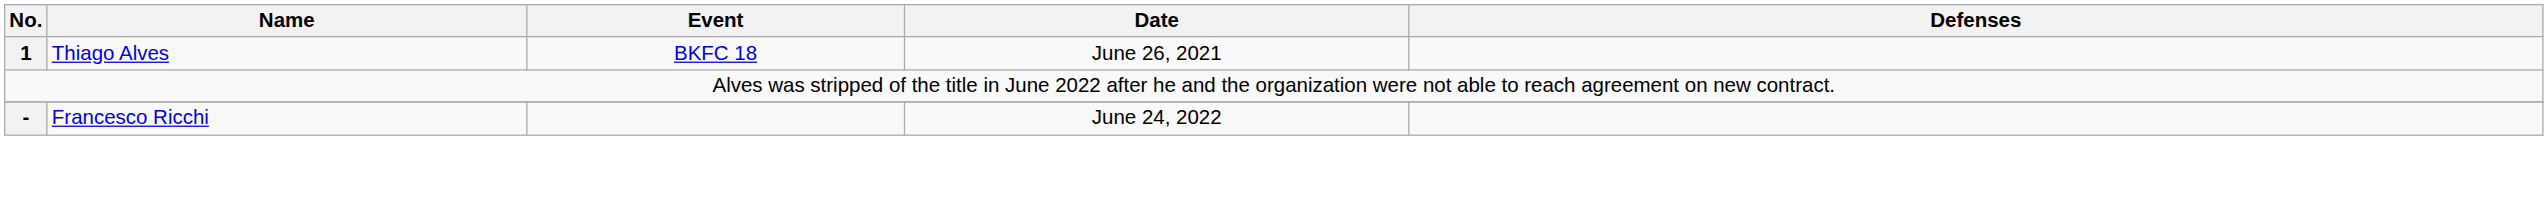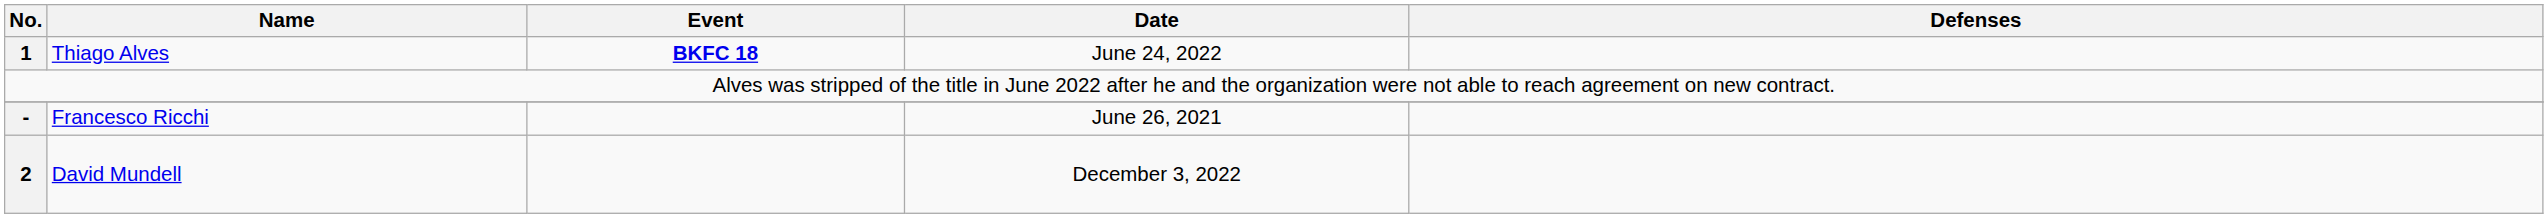(716, 53) normal -> (715, 53) bold
(1157, 53) June 26, 2021 -> (1157, 53) June 24, 2022
(1157, 118) June 24, 2022 -> (1157, 118) June 26, 2021
+ row: (117, 173)
